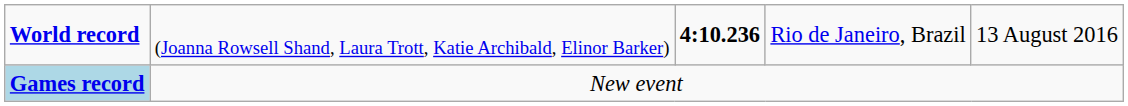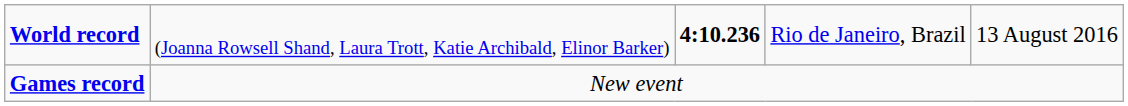(77, 82) lightblue background -> (77, 82) no background
